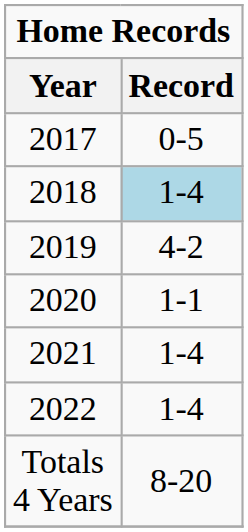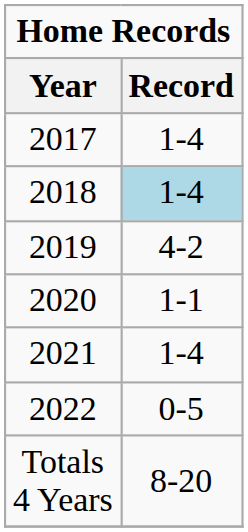(181, 138) 0-5 -> (181, 138) 1-4
(181, 407) 1-4 -> (181, 407) 0-5
